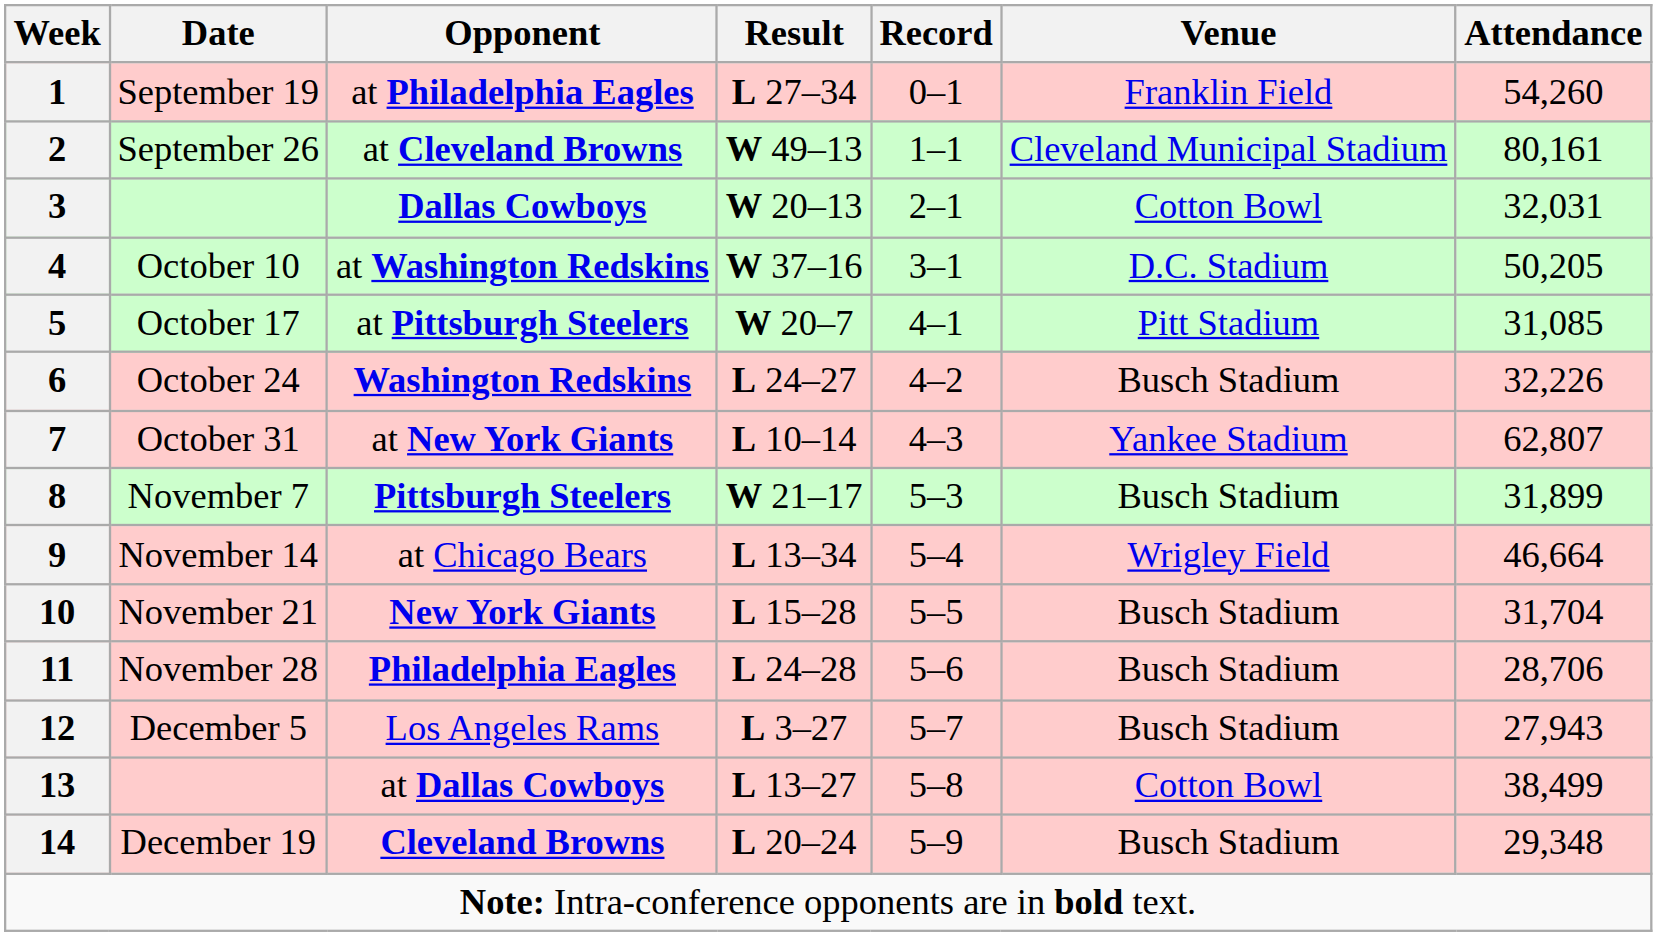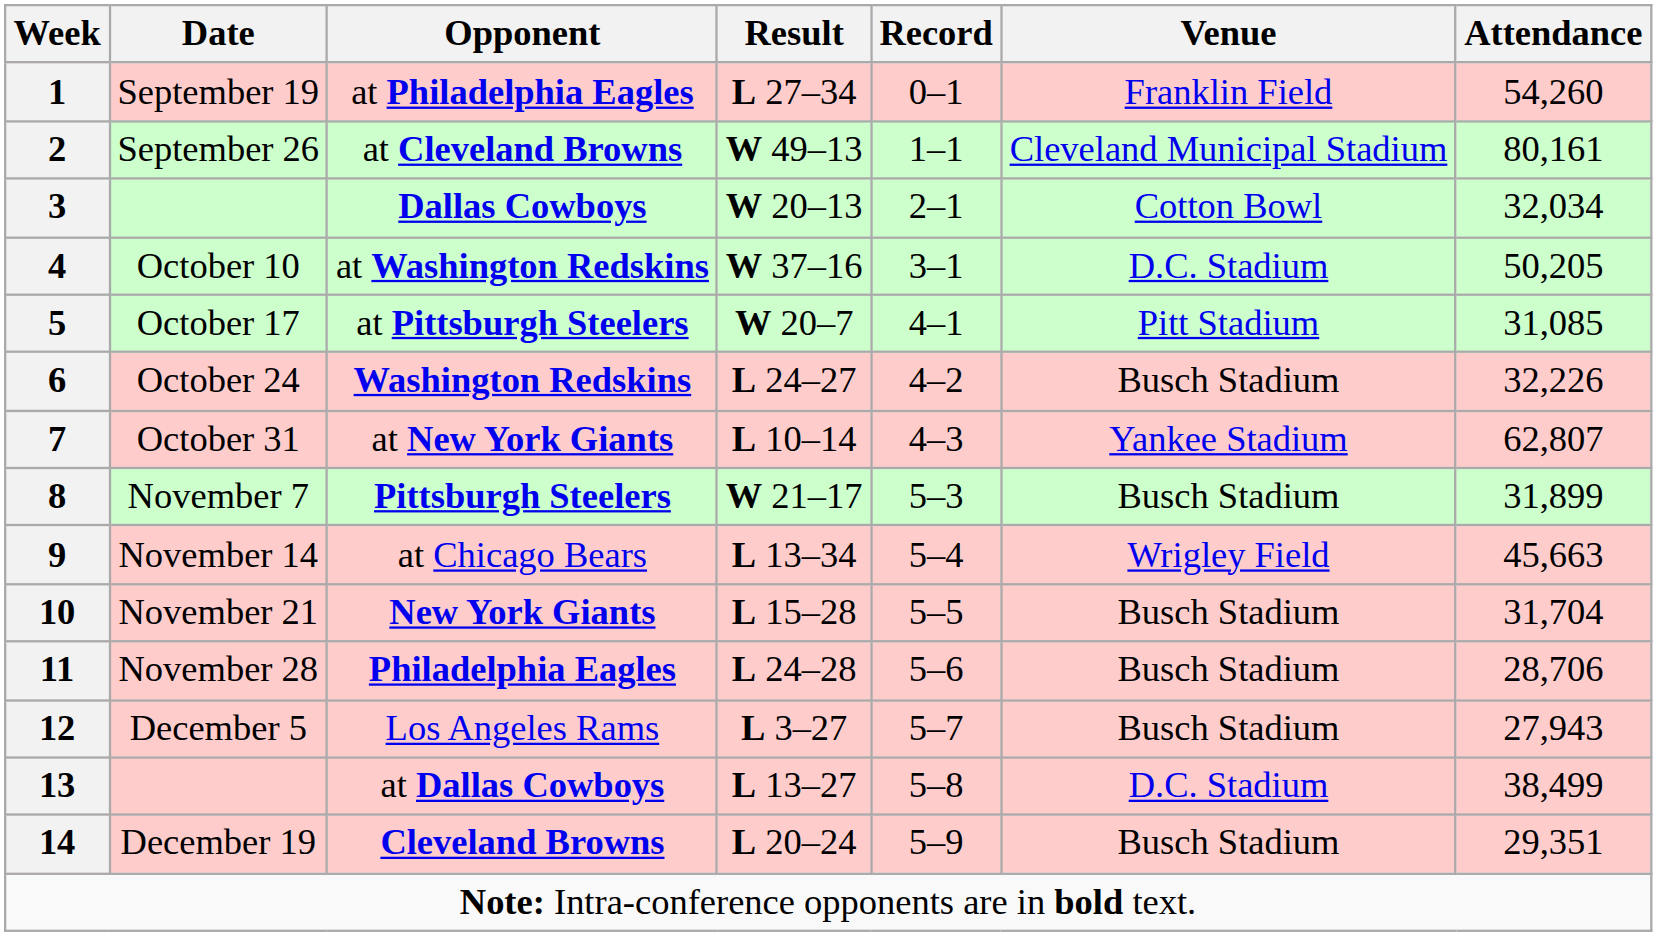(1553, 206) 32,031 -> (1553, 206) 32,034
(1553, 554) 46,664 -> (1553, 554) 45,663
(1228, 785) Cotton Bowl -> (1229, 785) D.C. Stadium
(1553, 843) 29,348 -> (1553, 843) 29,351
